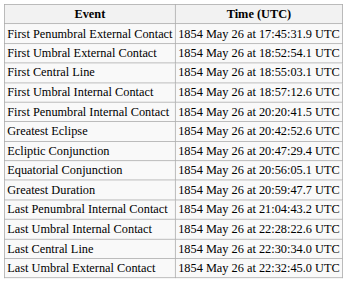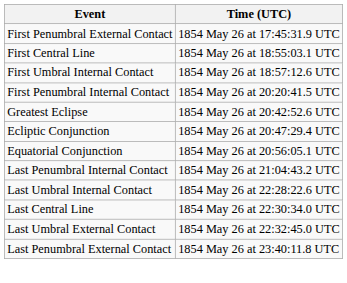- row: (82, 53)
- row: (51, 190)
+ row: (89, 248)
